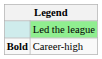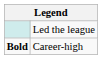(64, 29) lightgreen background -> (64, 29) no background
